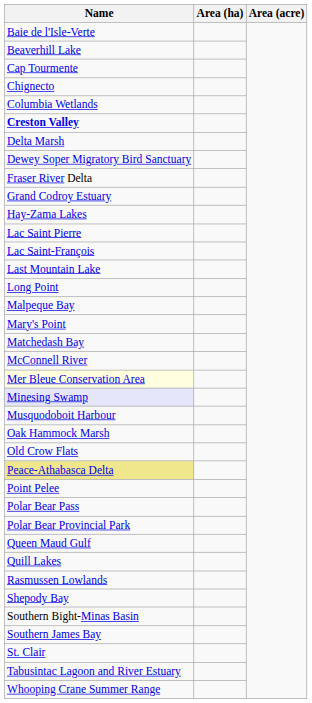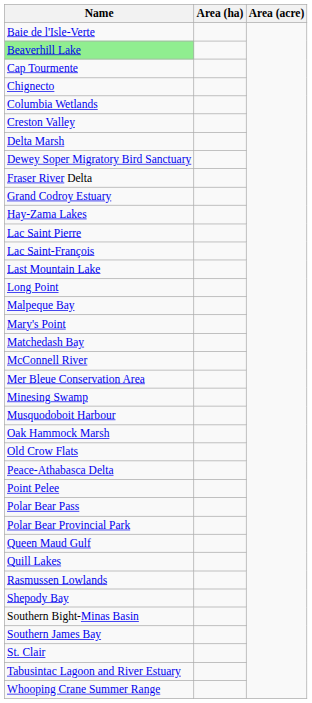(44, 50) no background -> (44, 50) lightgreen background
(43, 123) bold -> (41, 123) normal
(76, 379) lightyellow background -> (76, 379) no background
(47, 397) lavender background -> (47, 397) no background
(60, 470) khaki background -> (60, 470) no background
